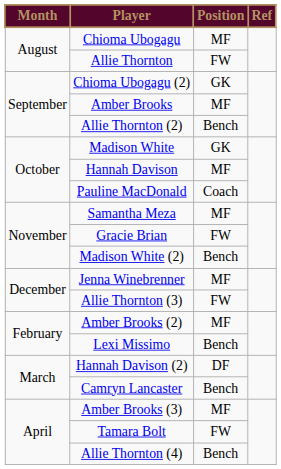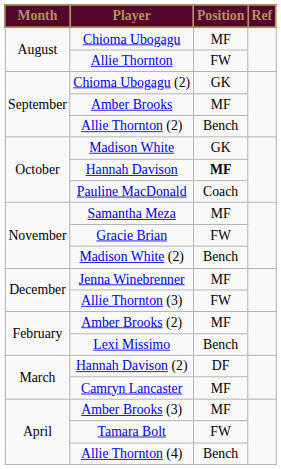(221, 169) normal -> (221, 169) bold
(221, 388) Bench -> (221, 388) MF
